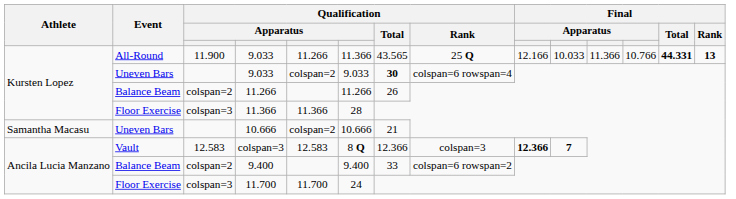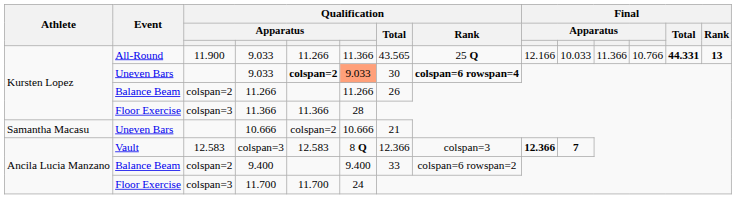(312, 73) normal -> (313, 73) bold
(356, 73) no background -> (358, 73) lightsalmon background
(392, 73) bold -> (394, 73) normal
(462, 73) normal -> (467, 73) bold
